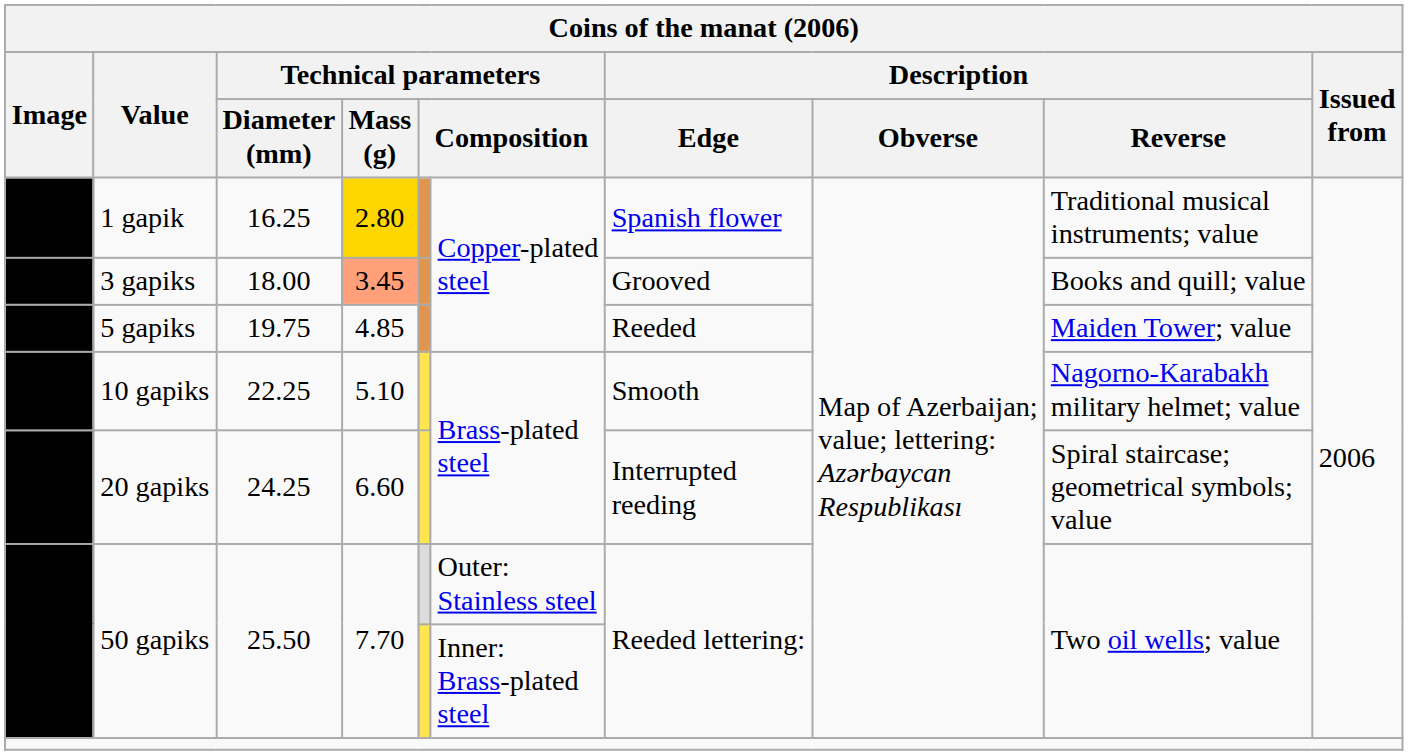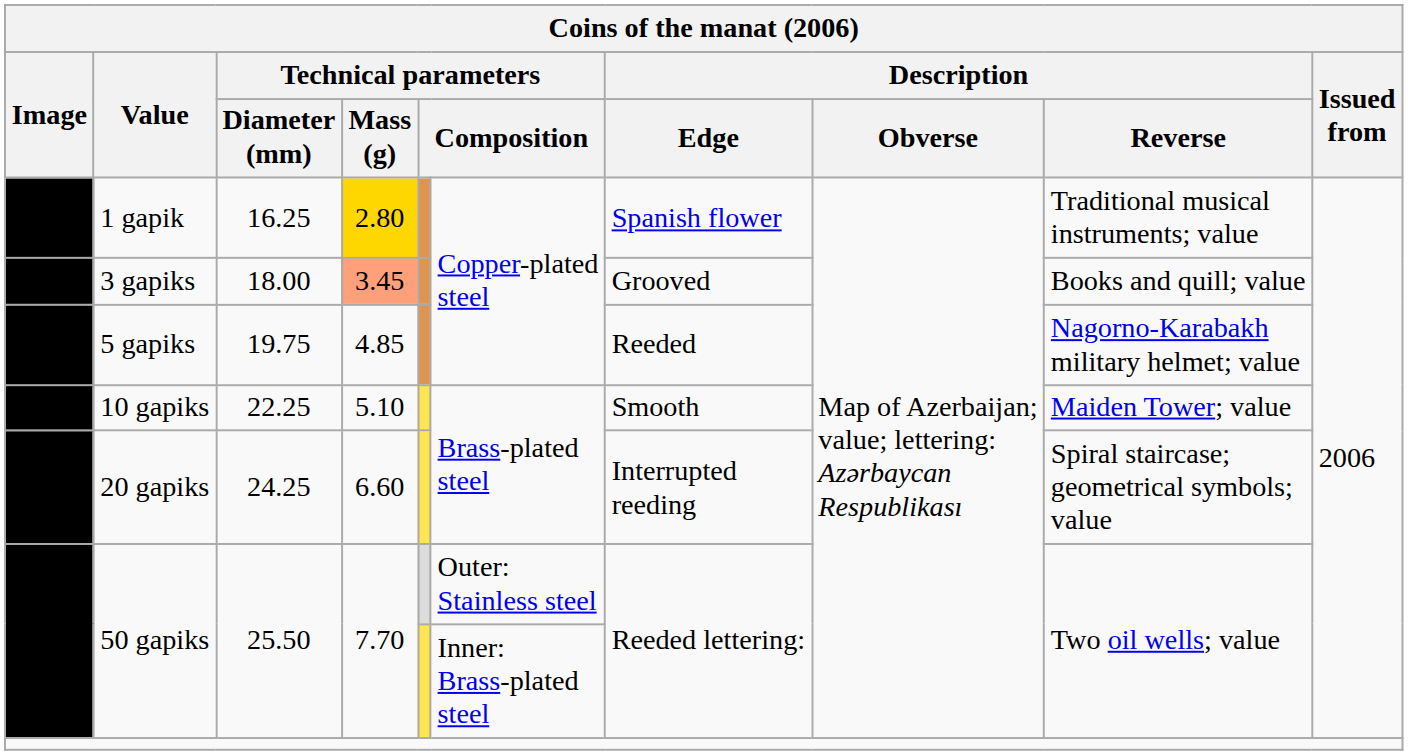(1171, 327) Maiden Tower; value -> (1175, 343) Nagorno-Karabakh military helmet; value
(1175, 390) Nagorno-Karabakh military helmet; value -> (1171, 407) Maiden Tower; value
